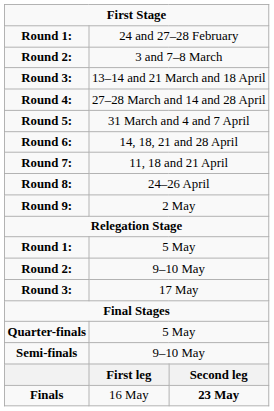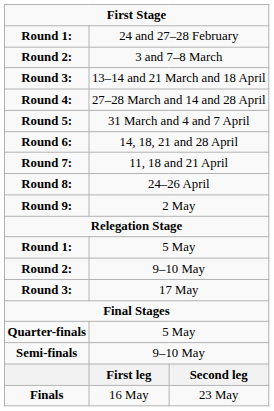(219, 395) bold -> (219, 395) normal
